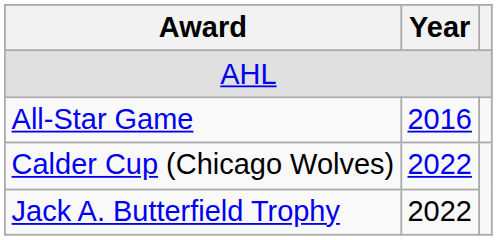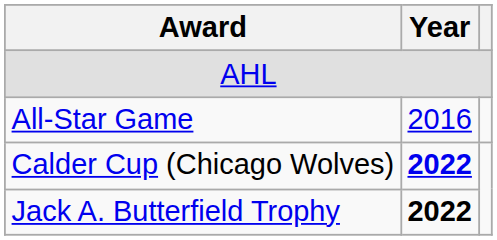(440, 165) normal -> (440, 165) bold
(440, 211) normal -> (440, 211) bold
